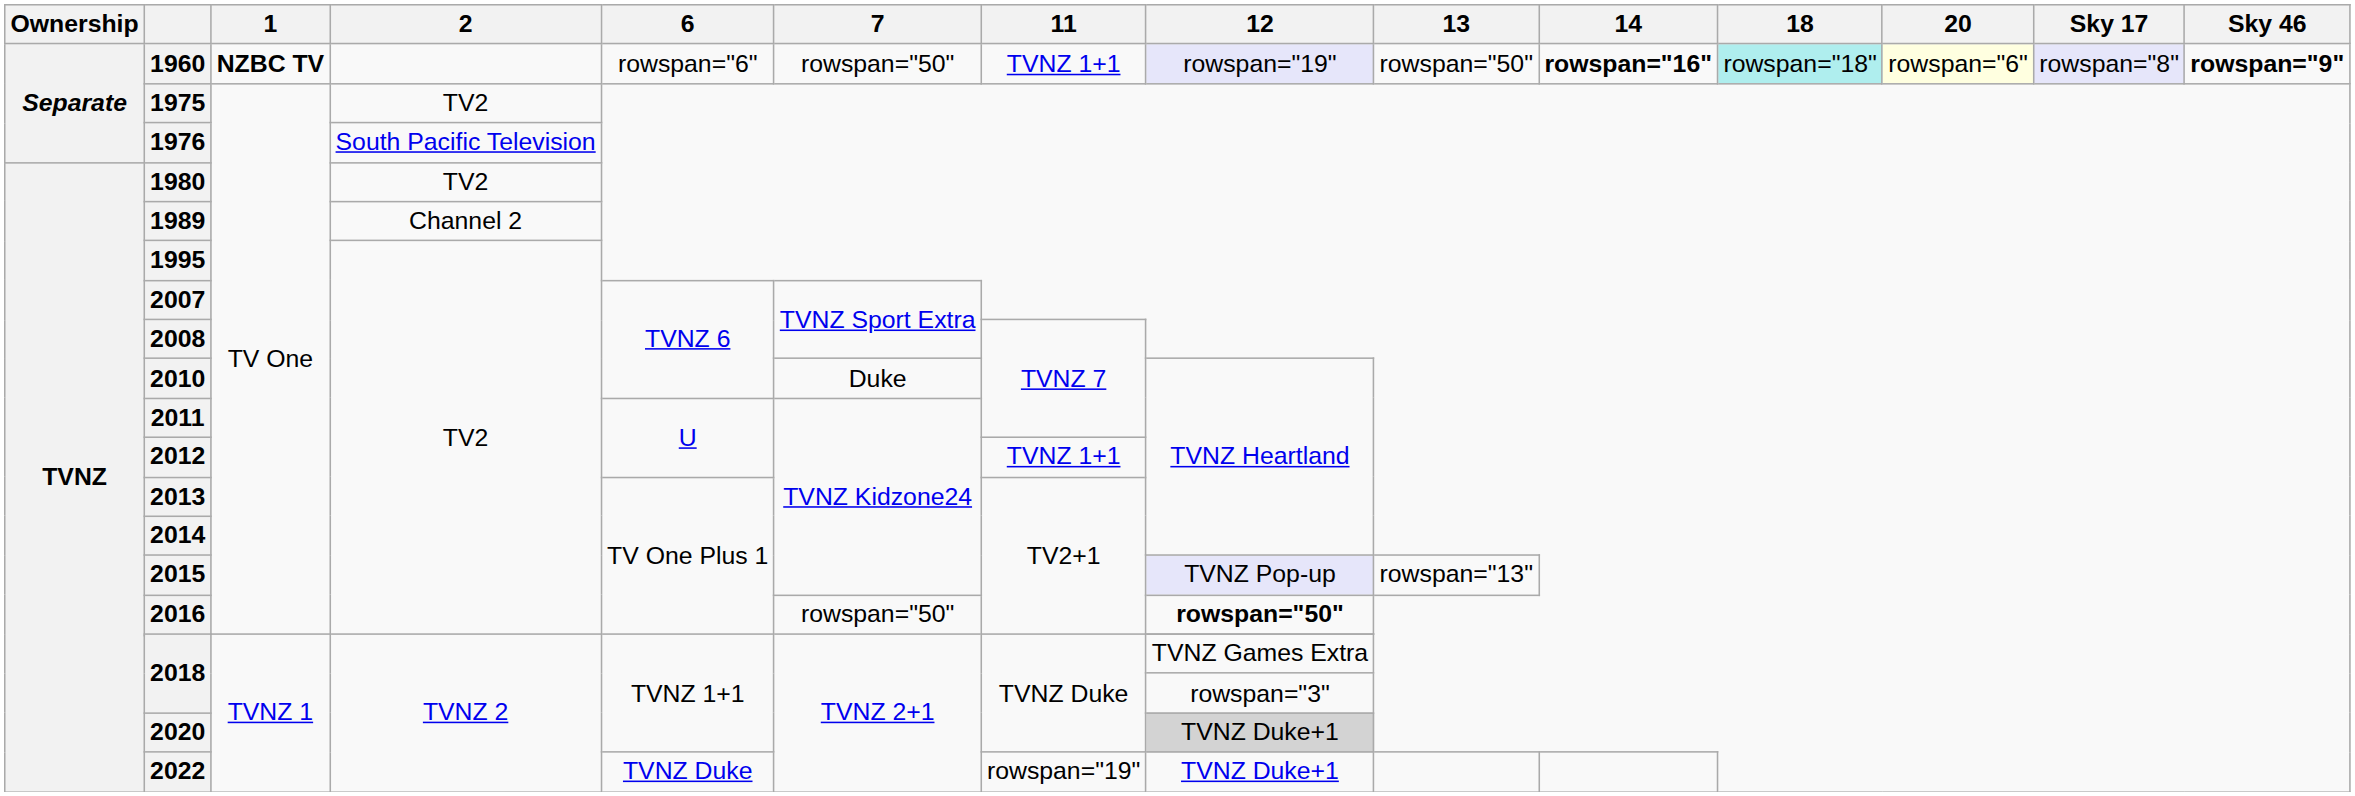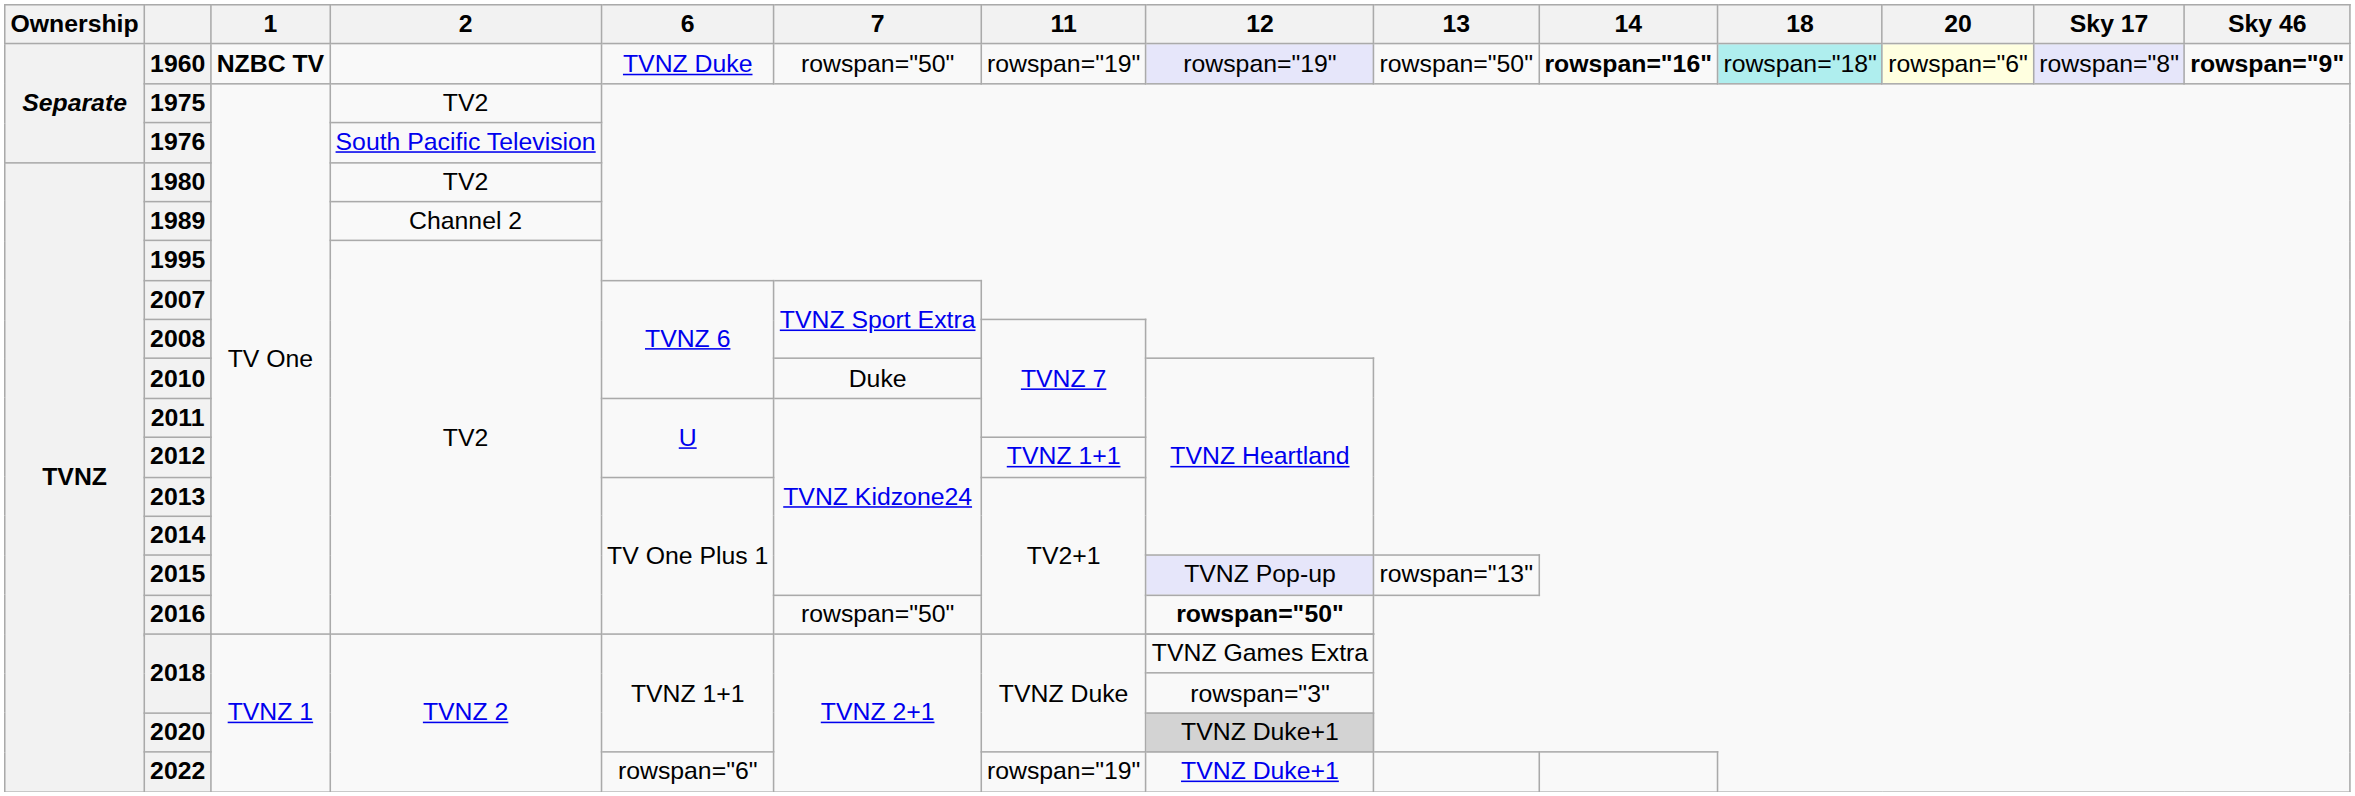(688, 63) rowspan="6" -> (688, 63) TVNZ Duke
(1064, 63) TVNZ 1+1 -> (1064, 63) rowspan="19"
(688, 771) TVNZ Duke -> (688, 771) rowspan="6"
